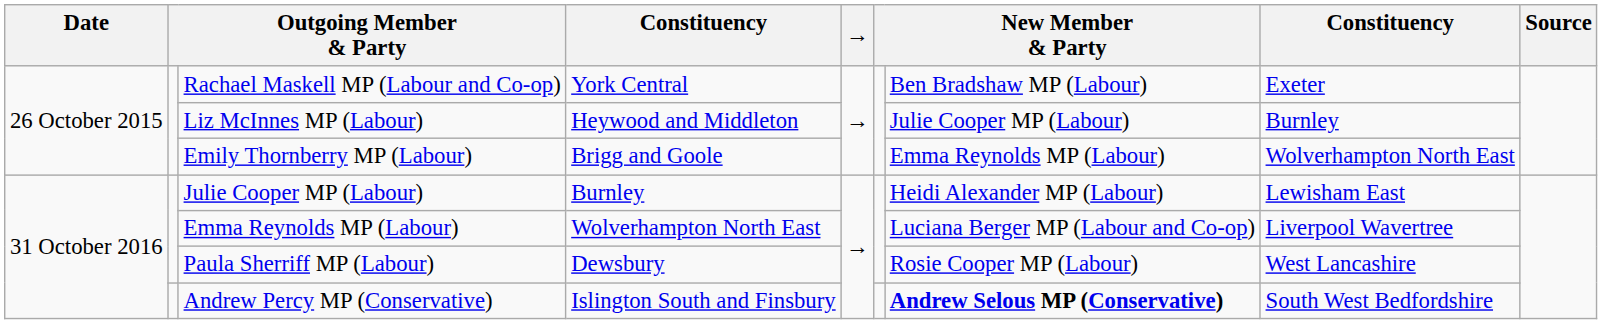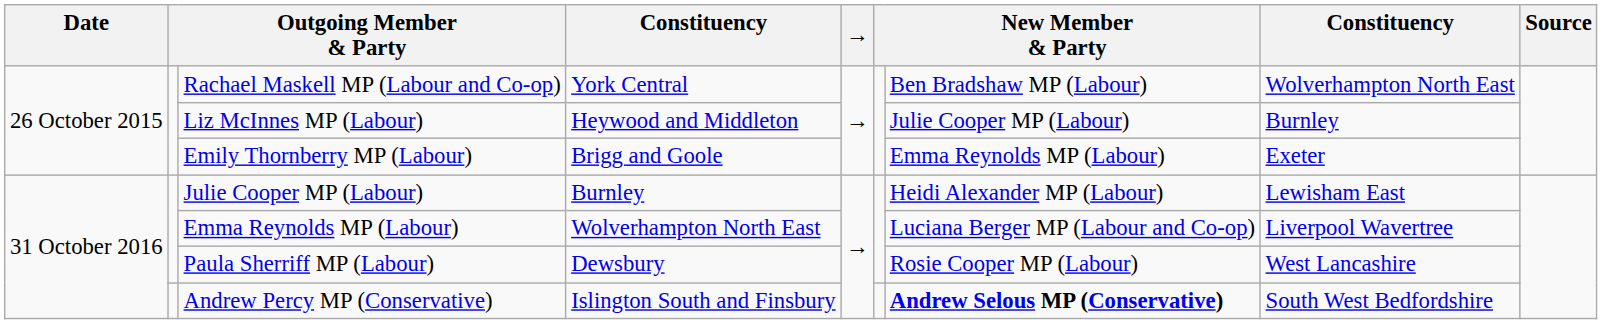(1295, 84) Exeter -> (1390, 84) Wolverhampton North East
(1390, 156) Wolverhampton North East -> (1295, 156) Exeter
